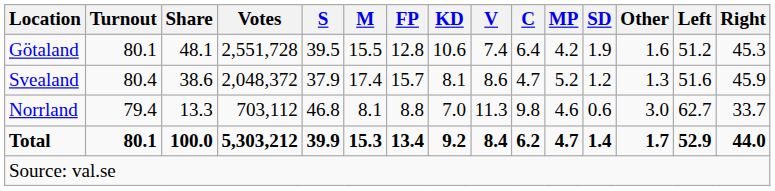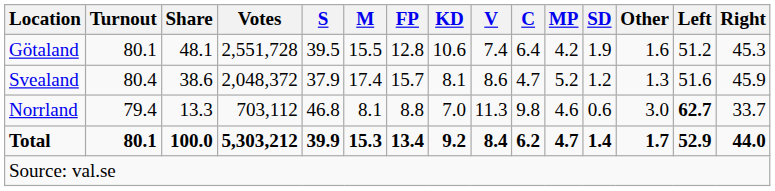(695, 110) normal -> (695, 110) bold
